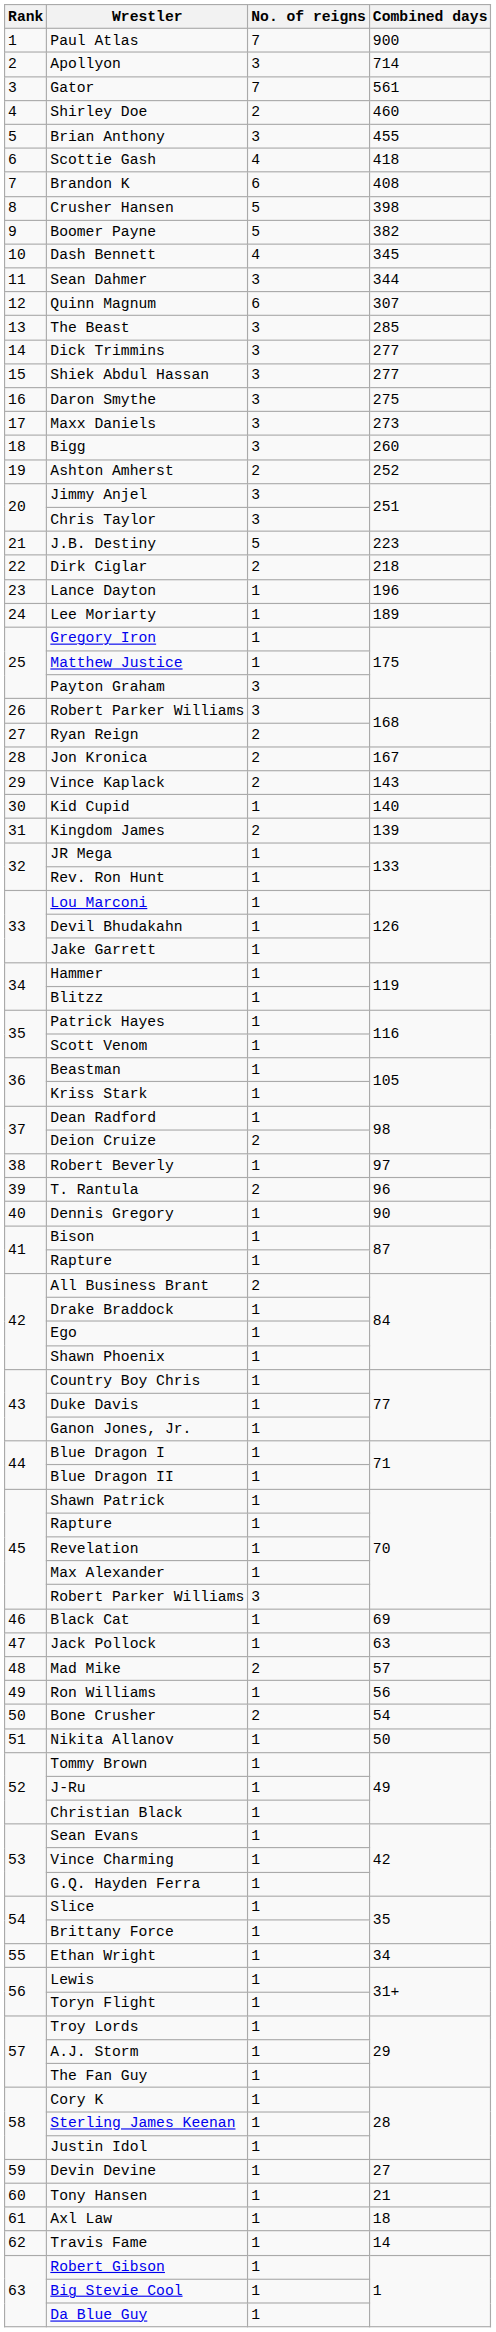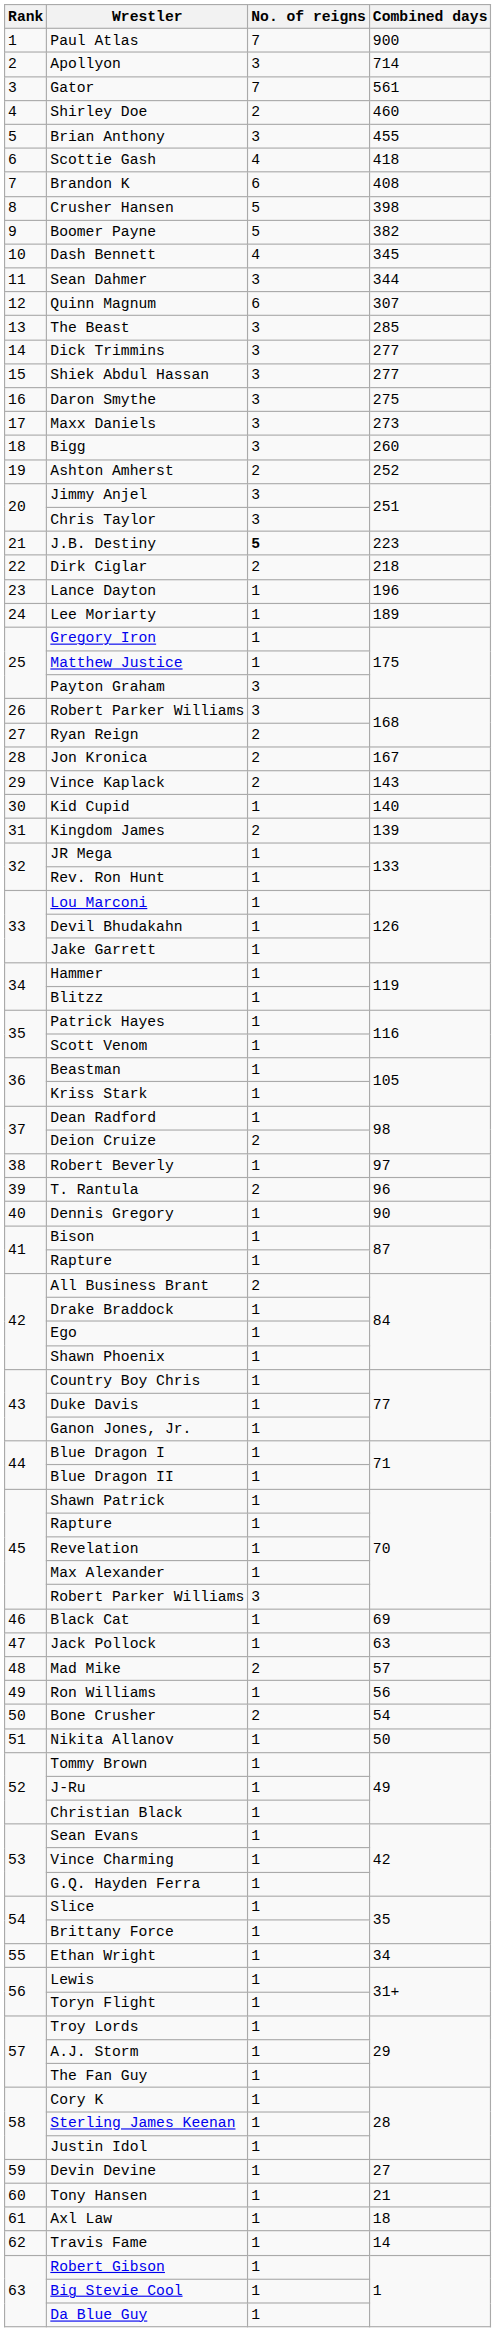(256, 543) normal -> (256, 543) bold
